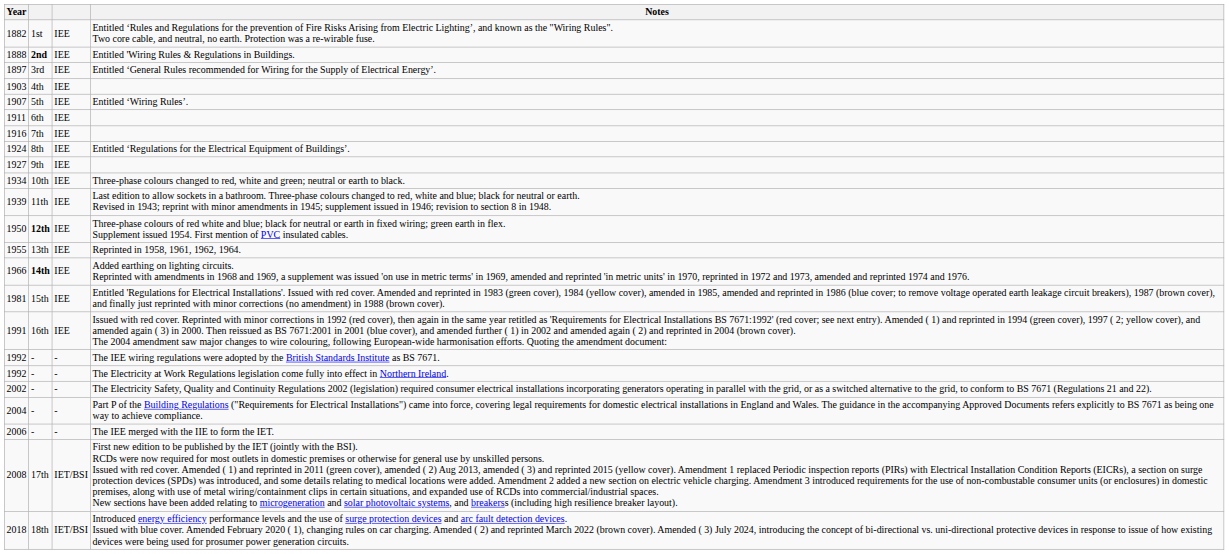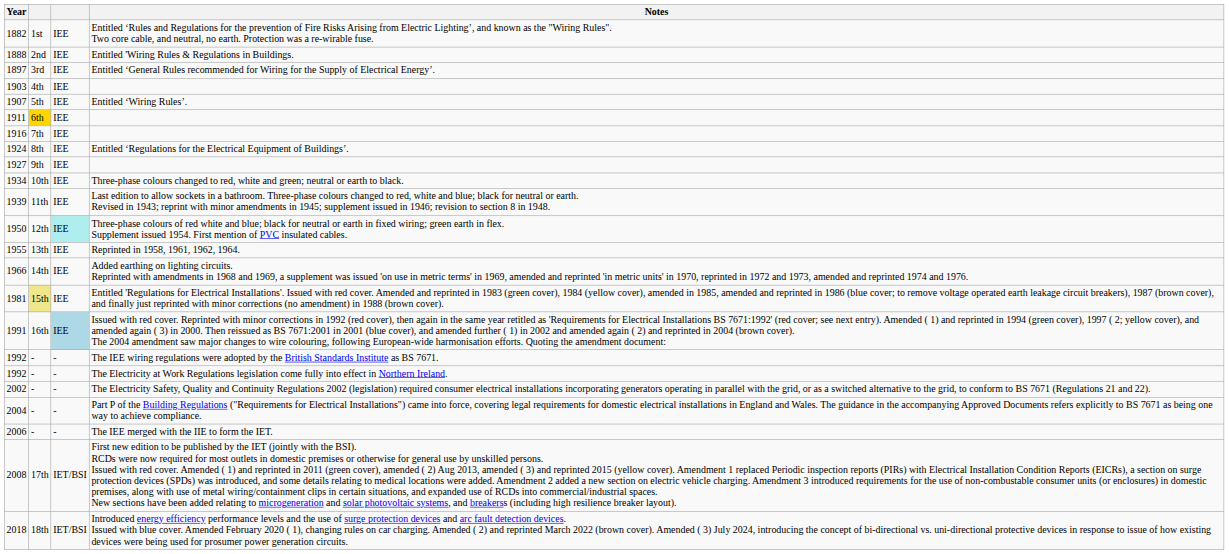(39, 54) bold -> (38, 54) normal
(37, 117) no background -> (37, 117) gold background
(40, 229) bold -> (40, 229) normal
(62, 229) no background -> (61, 229) paleturquoise background
(40, 271) bold -> (40, 271) normal
(40, 298) no background -> (40, 298) khaki background
(62, 331) no background -> (61, 331) lightblue background
